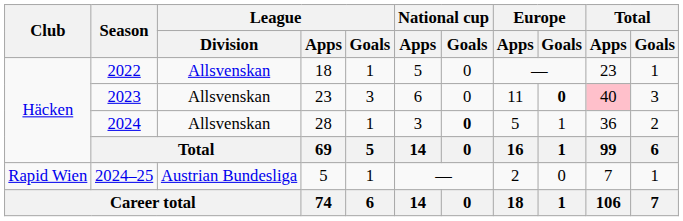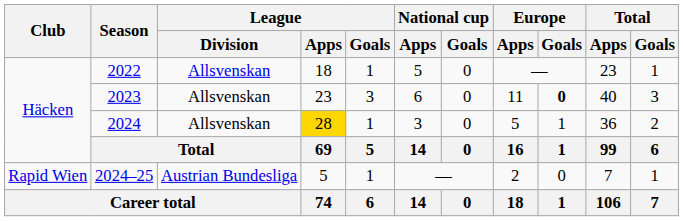(608, 96) pink background -> (608, 96) no background
(323, 123) no background -> (323, 123) gold background
(467, 123) bold -> (467, 123) normal
